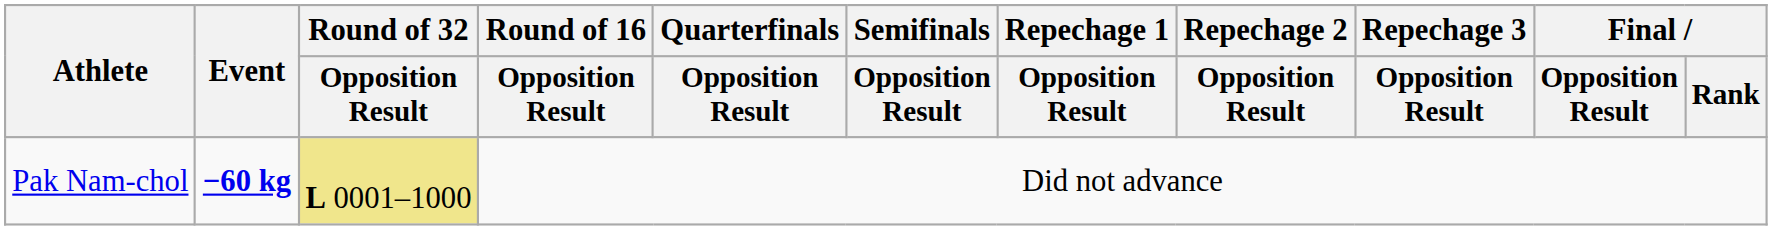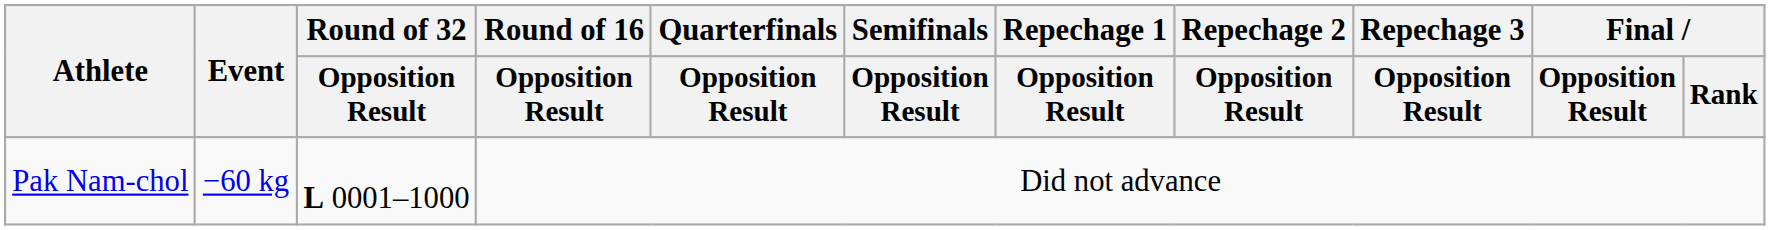(247, 180) bold -> (246, 180) normal
(388, 198) khaki background -> (387, 198) no background
